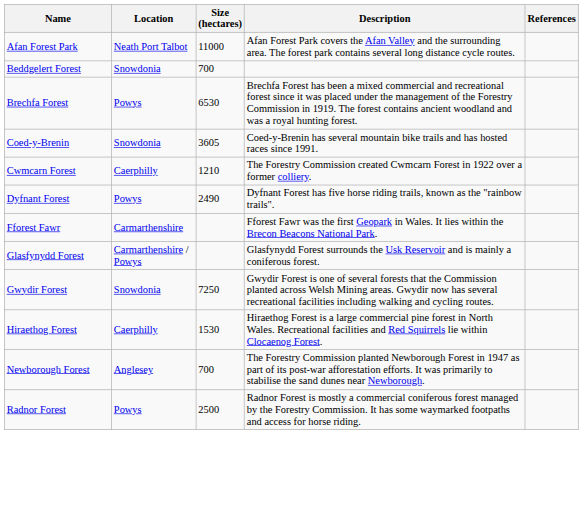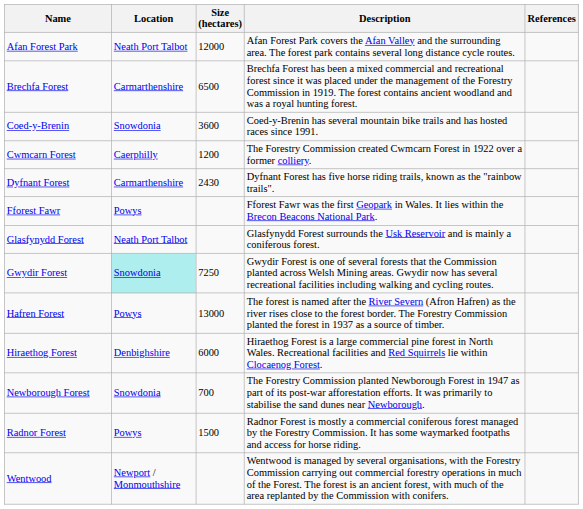(211, 46) 11000 -> (211, 46) 12000
- row: (44, 69)
(128, 103) Powys -> (148, 86) Carmarthenshire
(209, 103) 6530 -> (209, 86) 6500
(209, 143) 3605 -> (209, 126) 3600
(209, 171) 1210 -> (209, 154) 1200
(128, 199) Powys -> (148, 182) Carmarthenshire
(209, 199) 2490 -> (209, 182) 2430
(149, 227) Carmarthenshire -> (128, 211) Powys
(151, 255) Carmarthenshire / Powys -> (151, 239) Neath Port Talbot
(137, 289) no background -> (137, 273) paleturquoise background
+ row: (35, 313)
(136, 329) Caerphilly -> (142, 353) Denbighshire
(209, 329) 1530 -> (209, 353) 6000
(133, 369) Anglesey -> (137, 393) Snowdonia
(209, 409) 2500 -> (209, 432) 1500
+ row: (29, 478)
